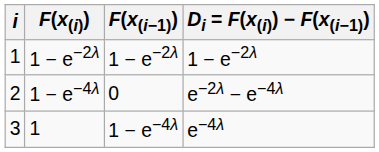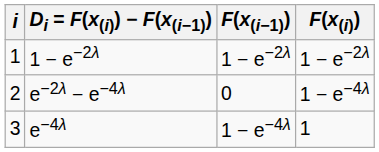columns swapped: (64, 22) <-> (278, 22)
